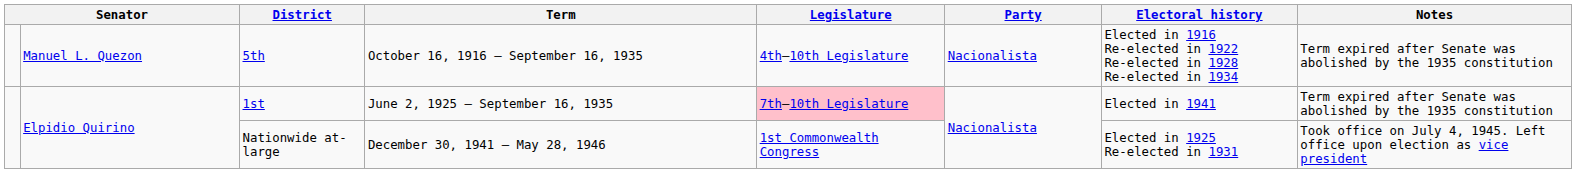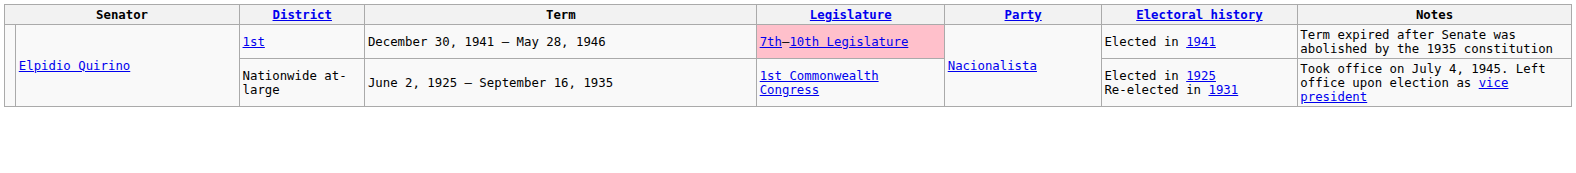- row: (254, 56)
(490, 104) June 2, 1925 – September 16, 1935 -> (487, 42) December 30, 1941 – May 28, 1946
(487, 145) December 30, 1941 – May 28, 1946 -> (491, 83) June 2, 1925 – September 16, 1935
